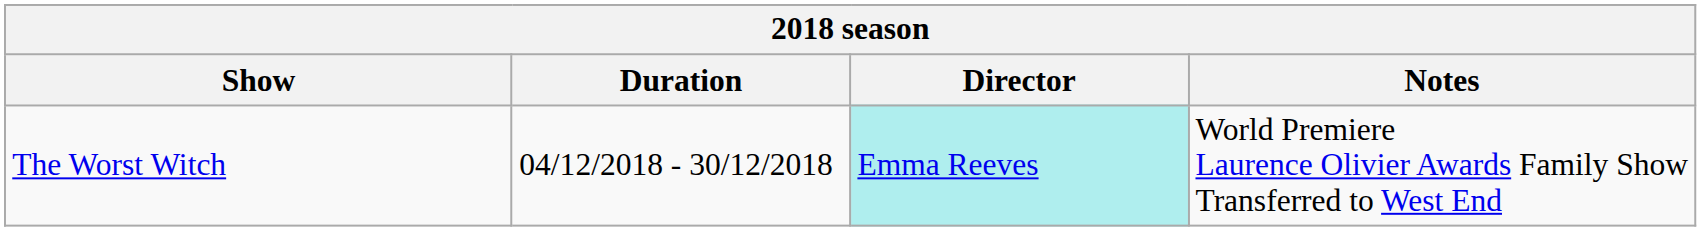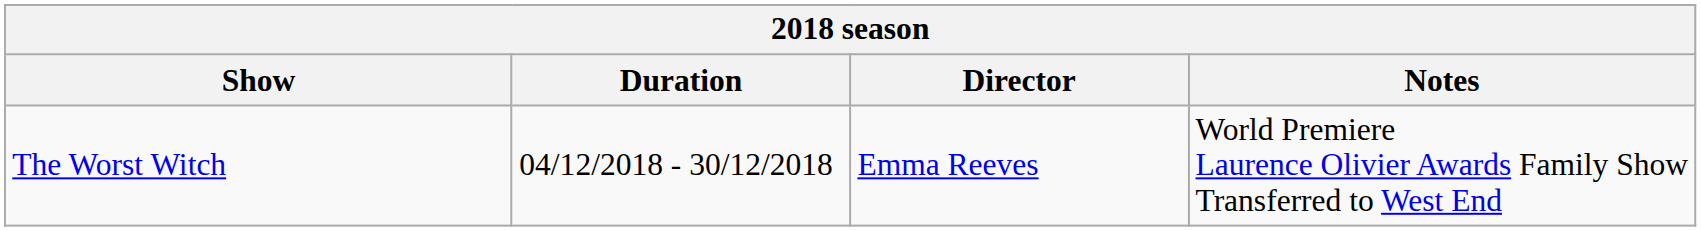(948, 164) paleturquoise background -> (948, 164) no background
